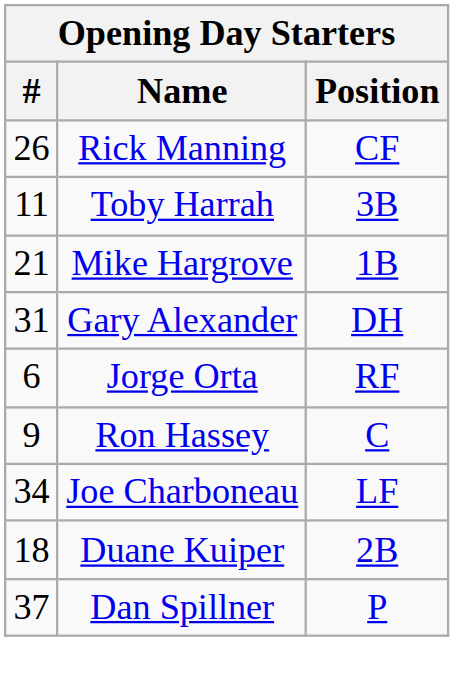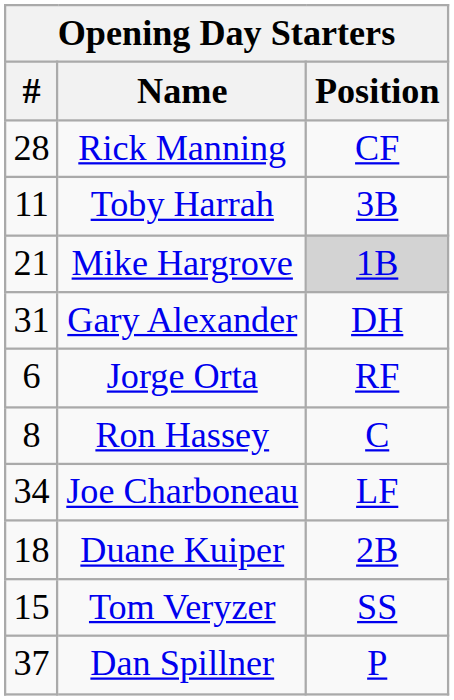(32, 147) 26 -> (32, 147) 28
(377, 262) no background -> (377, 262) lightgrey background
(32, 434) 9 -> (32, 434) 8
+ row: (182, 606)
